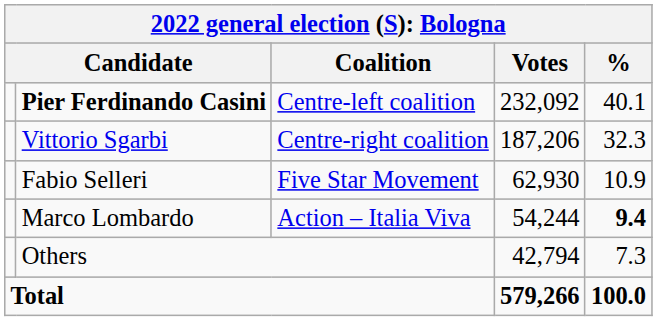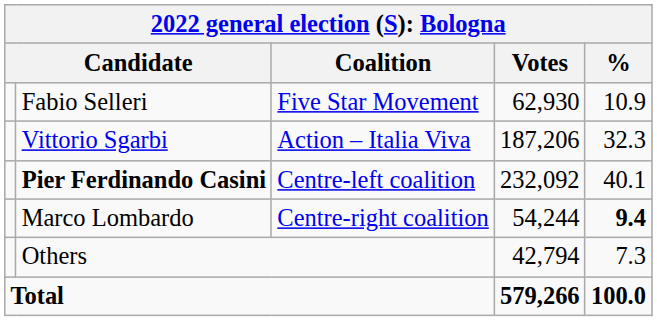rows swapped: (144, 101) <-> (85, 179)
(383, 140) Centre-right coalition -> (374, 140) Action – Italia Viva
(374, 218) Action – Italia Viva -> (383, 218) Centre-right coalition
